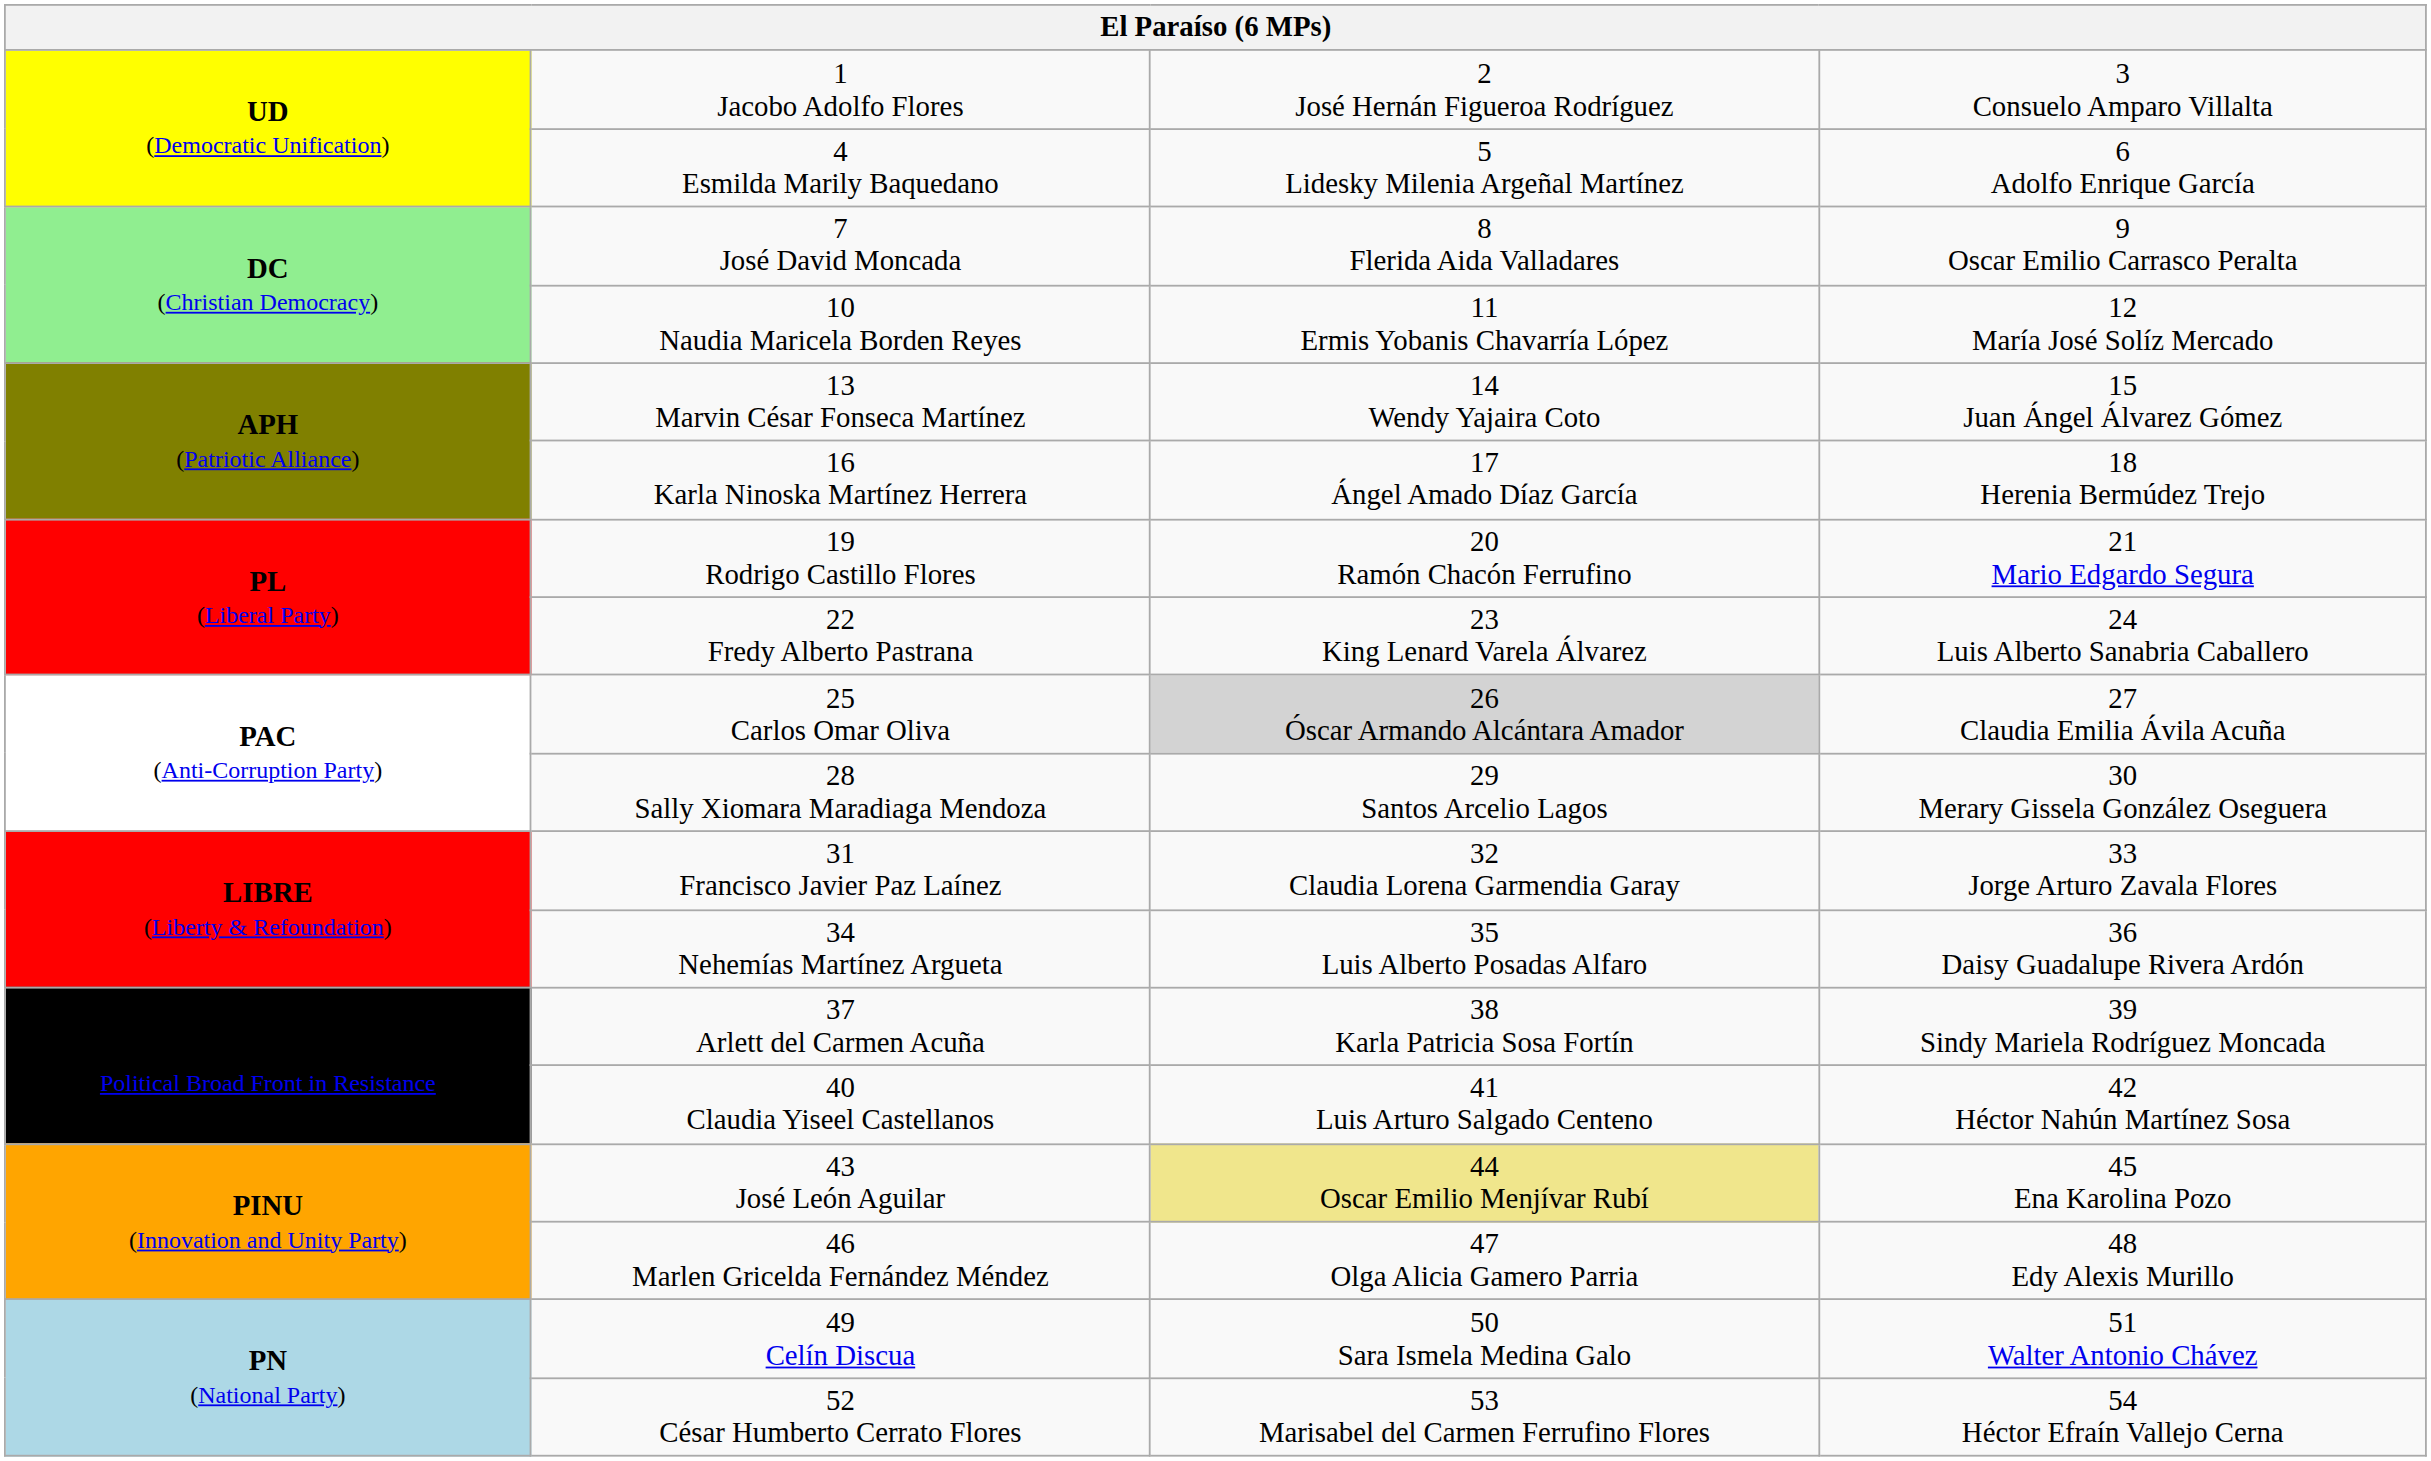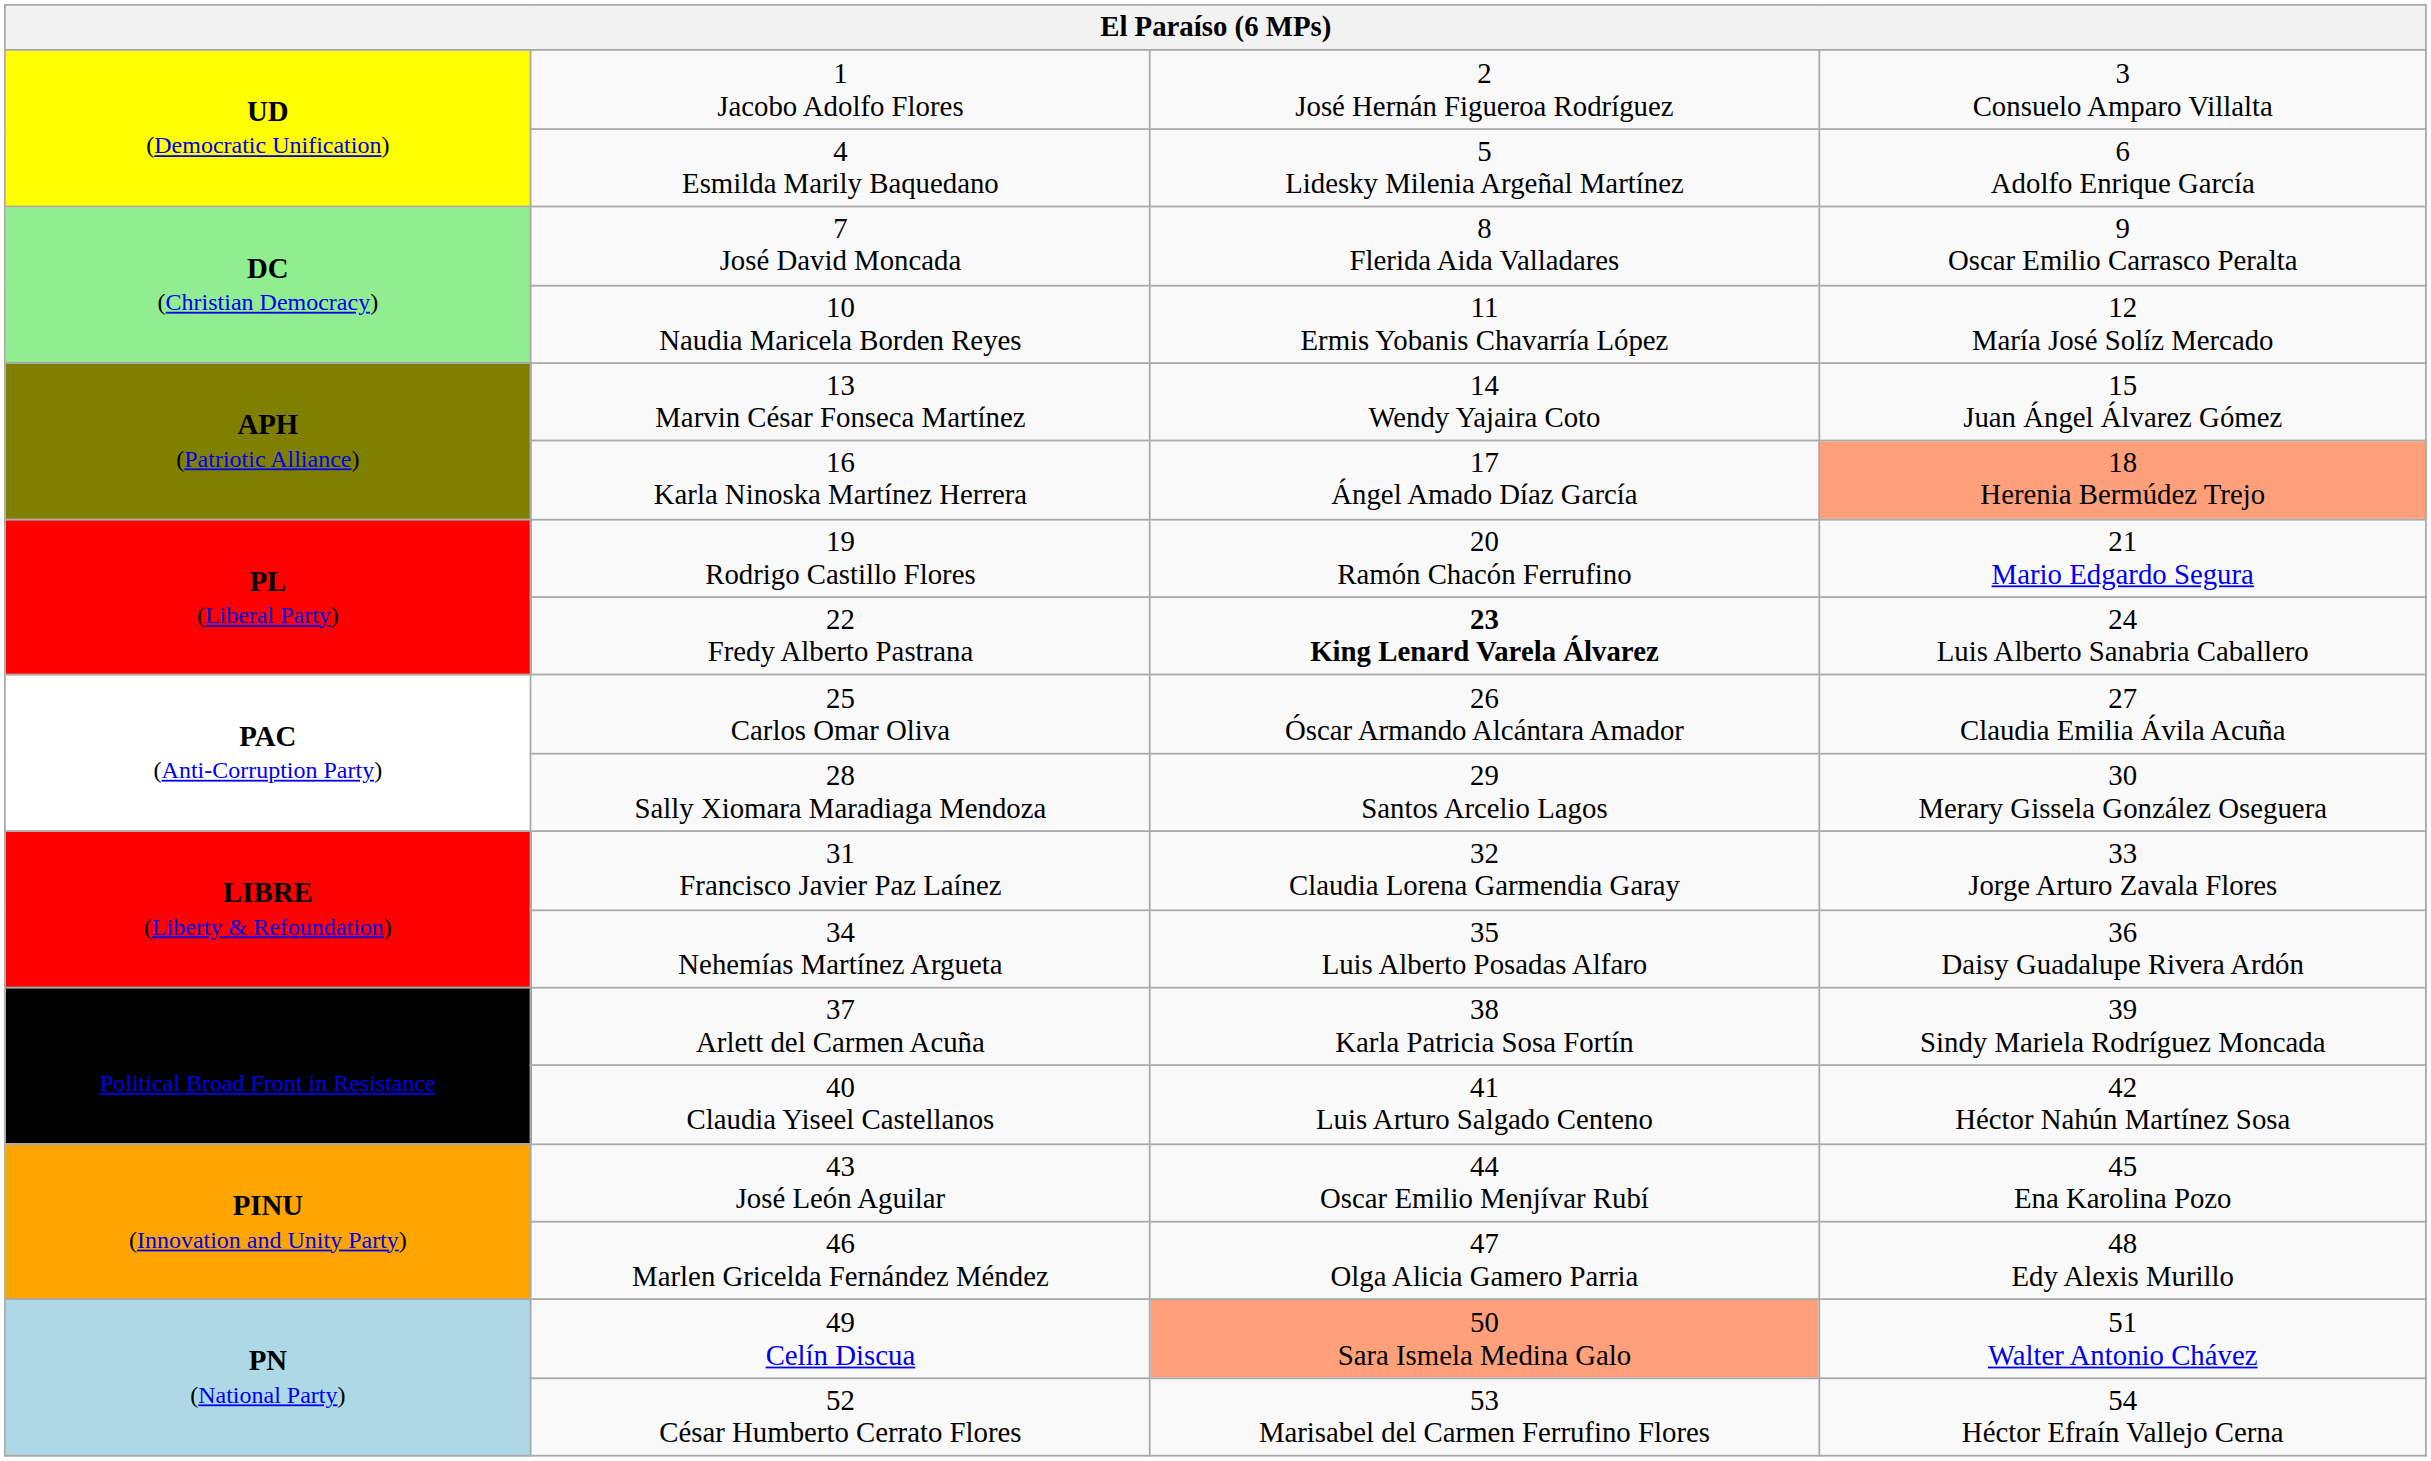(2123, 479) no background -> (2123, 479) lightsalmon background
(1484, 635) normal -> (1484, 635) bold
(1484, 713) lightgrey background -> (1484, 713) no background
(1484, 1182) khaki background -> (1484, 1182) no background
(1484, 1338) no background -> (1484, 1338) lightsalmon background
